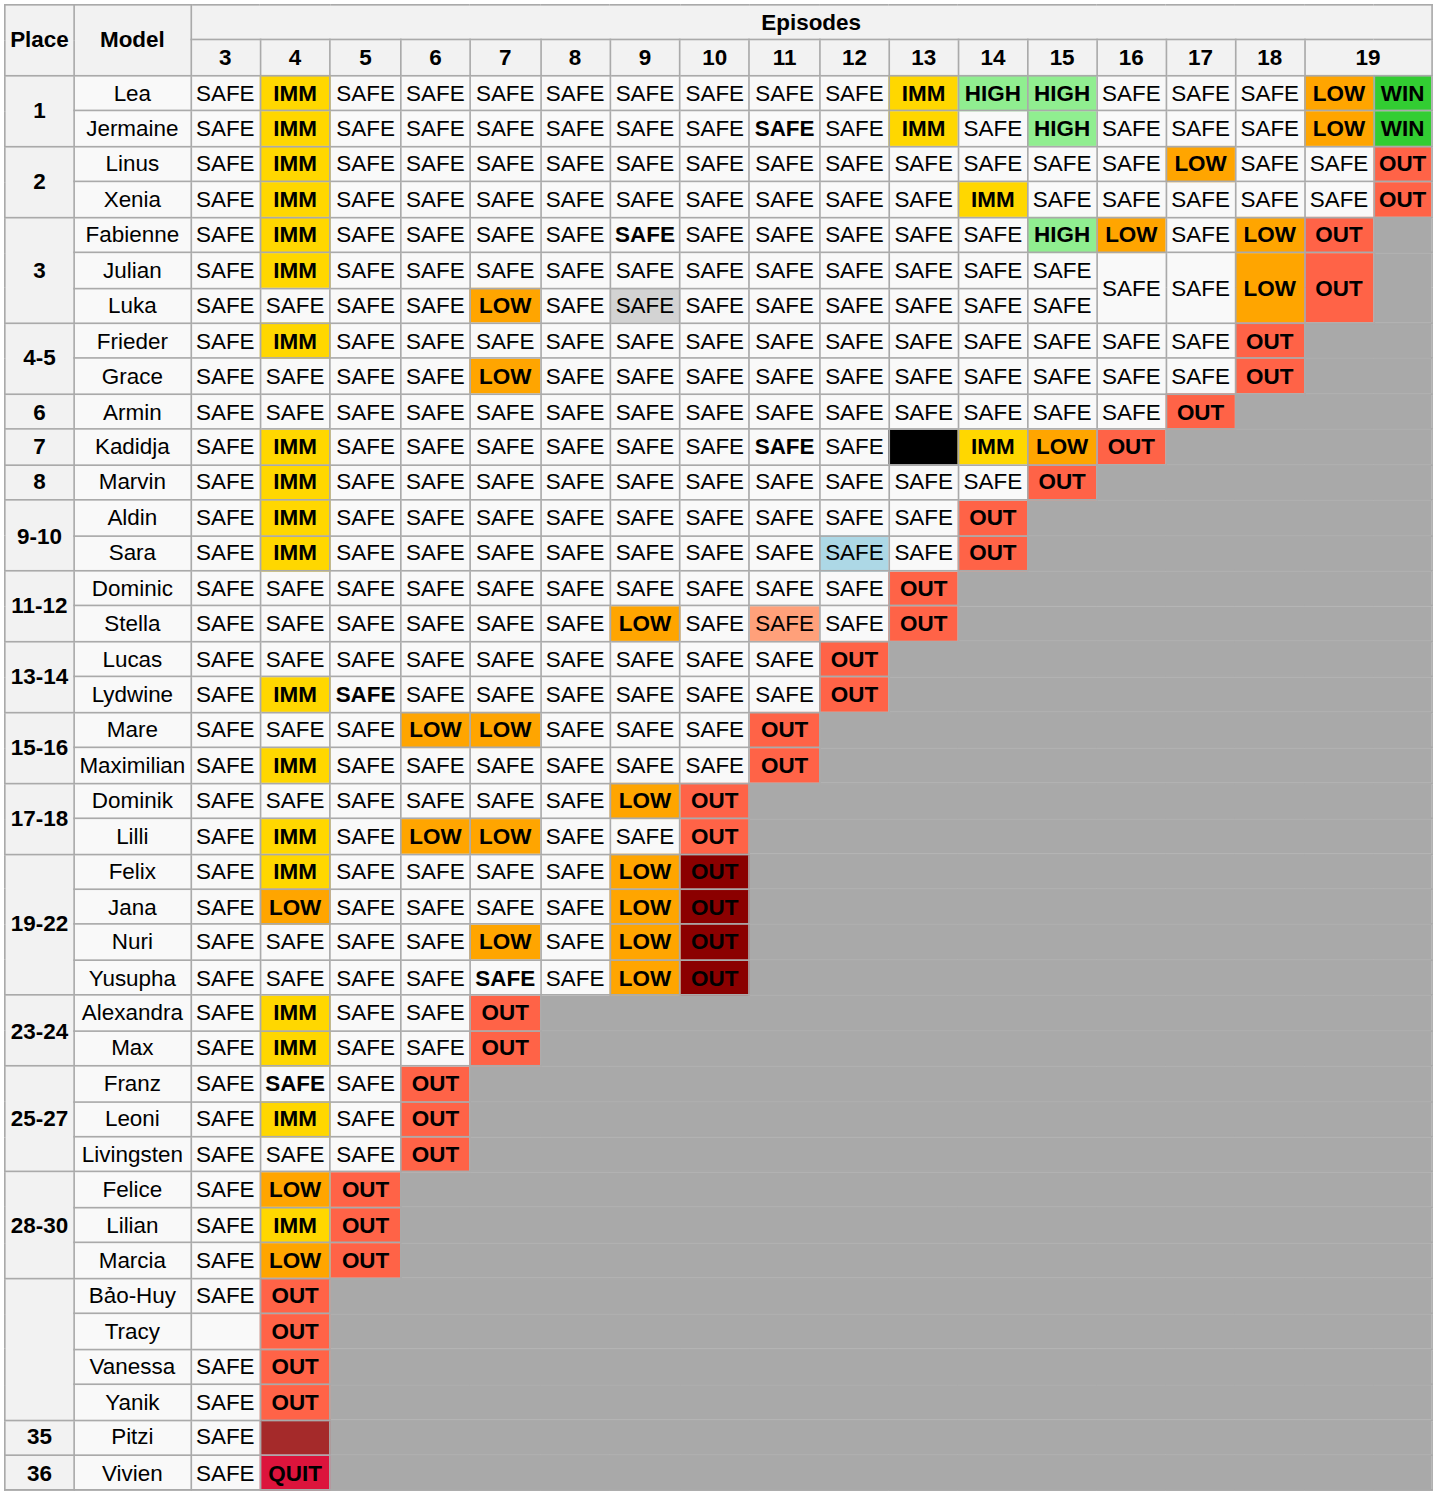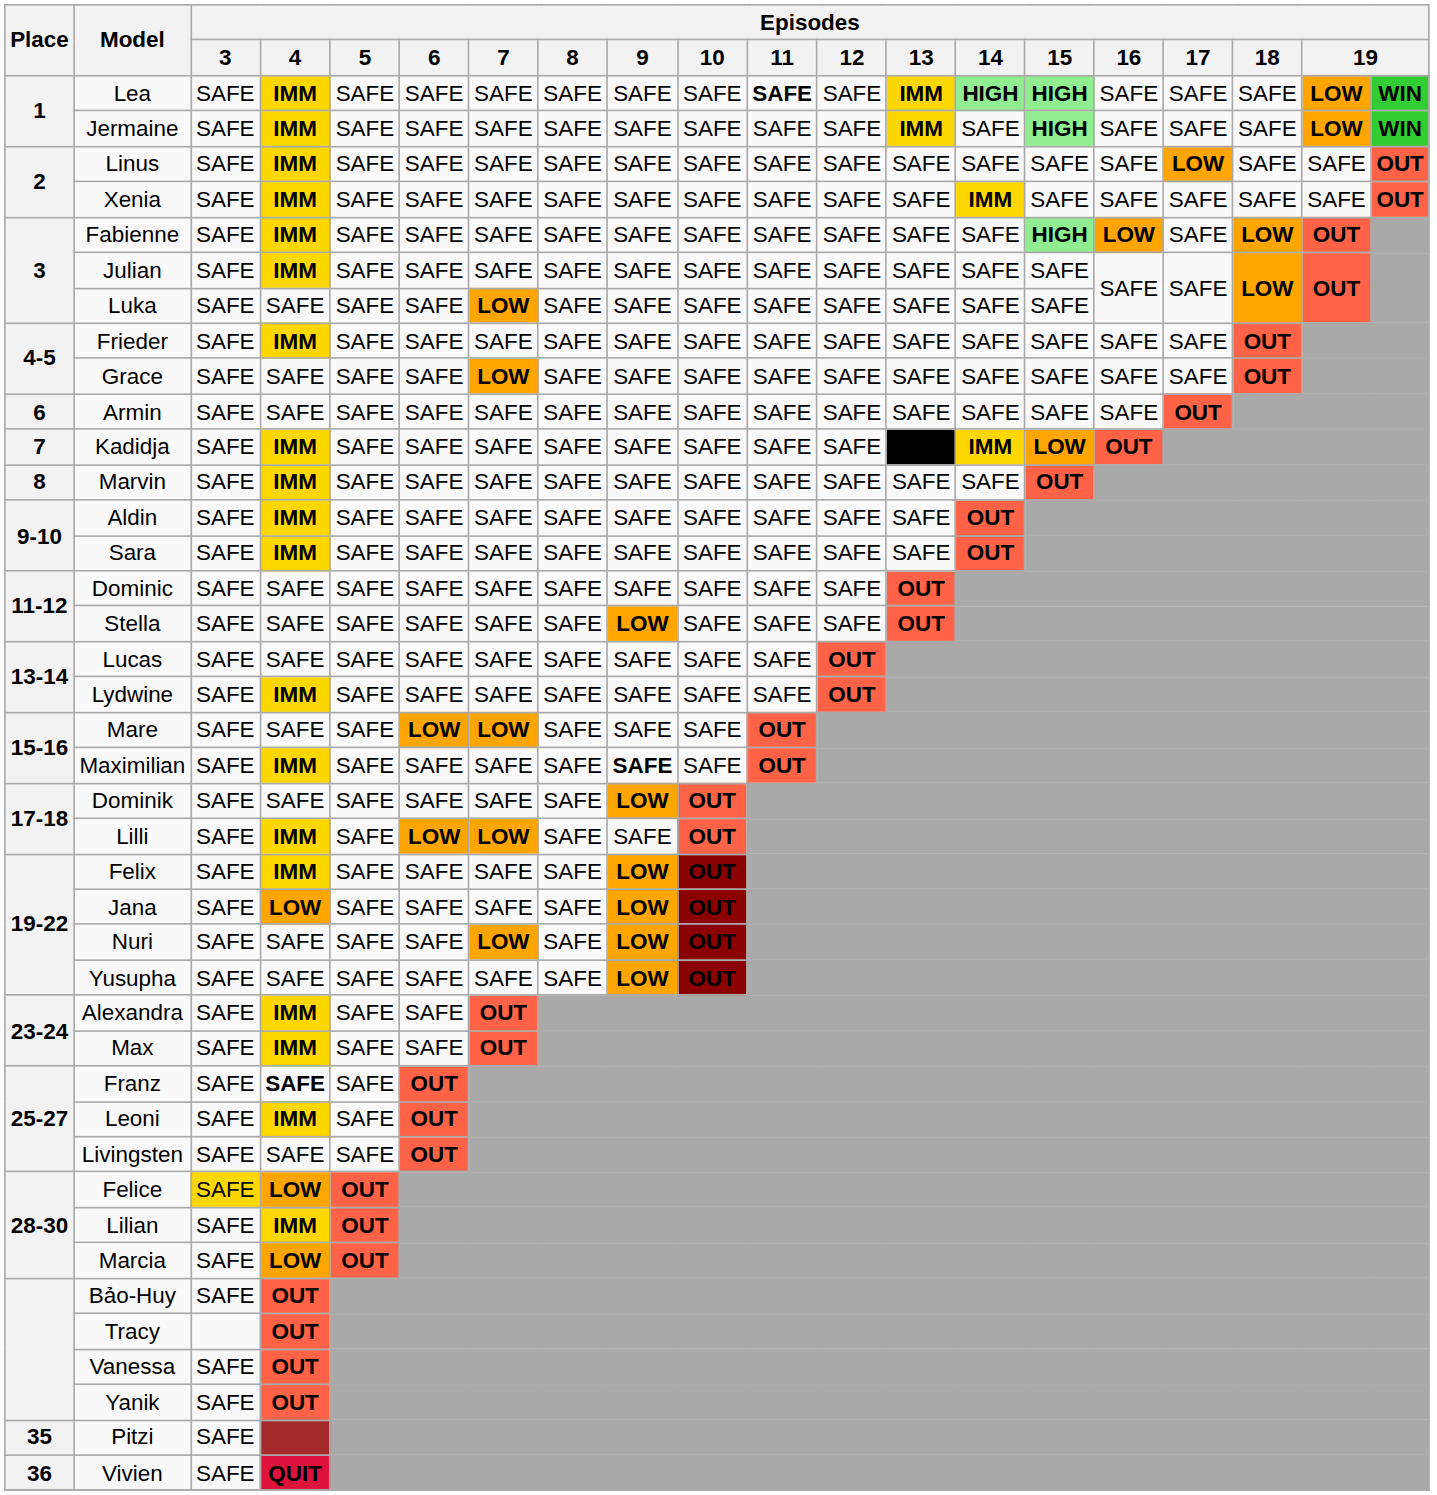(785, 93) normal -> (782, 93) bold
(785, 128) bold -> (782, 128) normal
(645, 234) bold -> (642, 234) normal
(645, 305) lightgrey background -> (642, 305) no background
(785, 447) bold -> (782, 447) normal
(854, 553) lightblue background -> (852, 553) no background
(785, 623) lightsalmon background -> (782, 623) no background
(366, 694) bold -> (365, 694) normal
(645, 765) normal -> (642, 765) bold
(505, 977) bold -> (503, 977) normal
(225, 1189) no background -> (225, 1189) gold background
